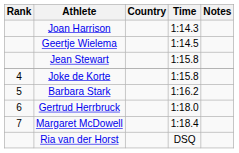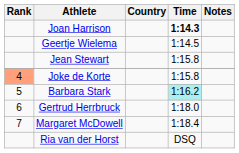(185, 28) normal -> (185, 28) bold
(19, 76) no background -> (19, 76) lightsalmon background
(185, 92) no background -> (185, 92) paleturquoise background
